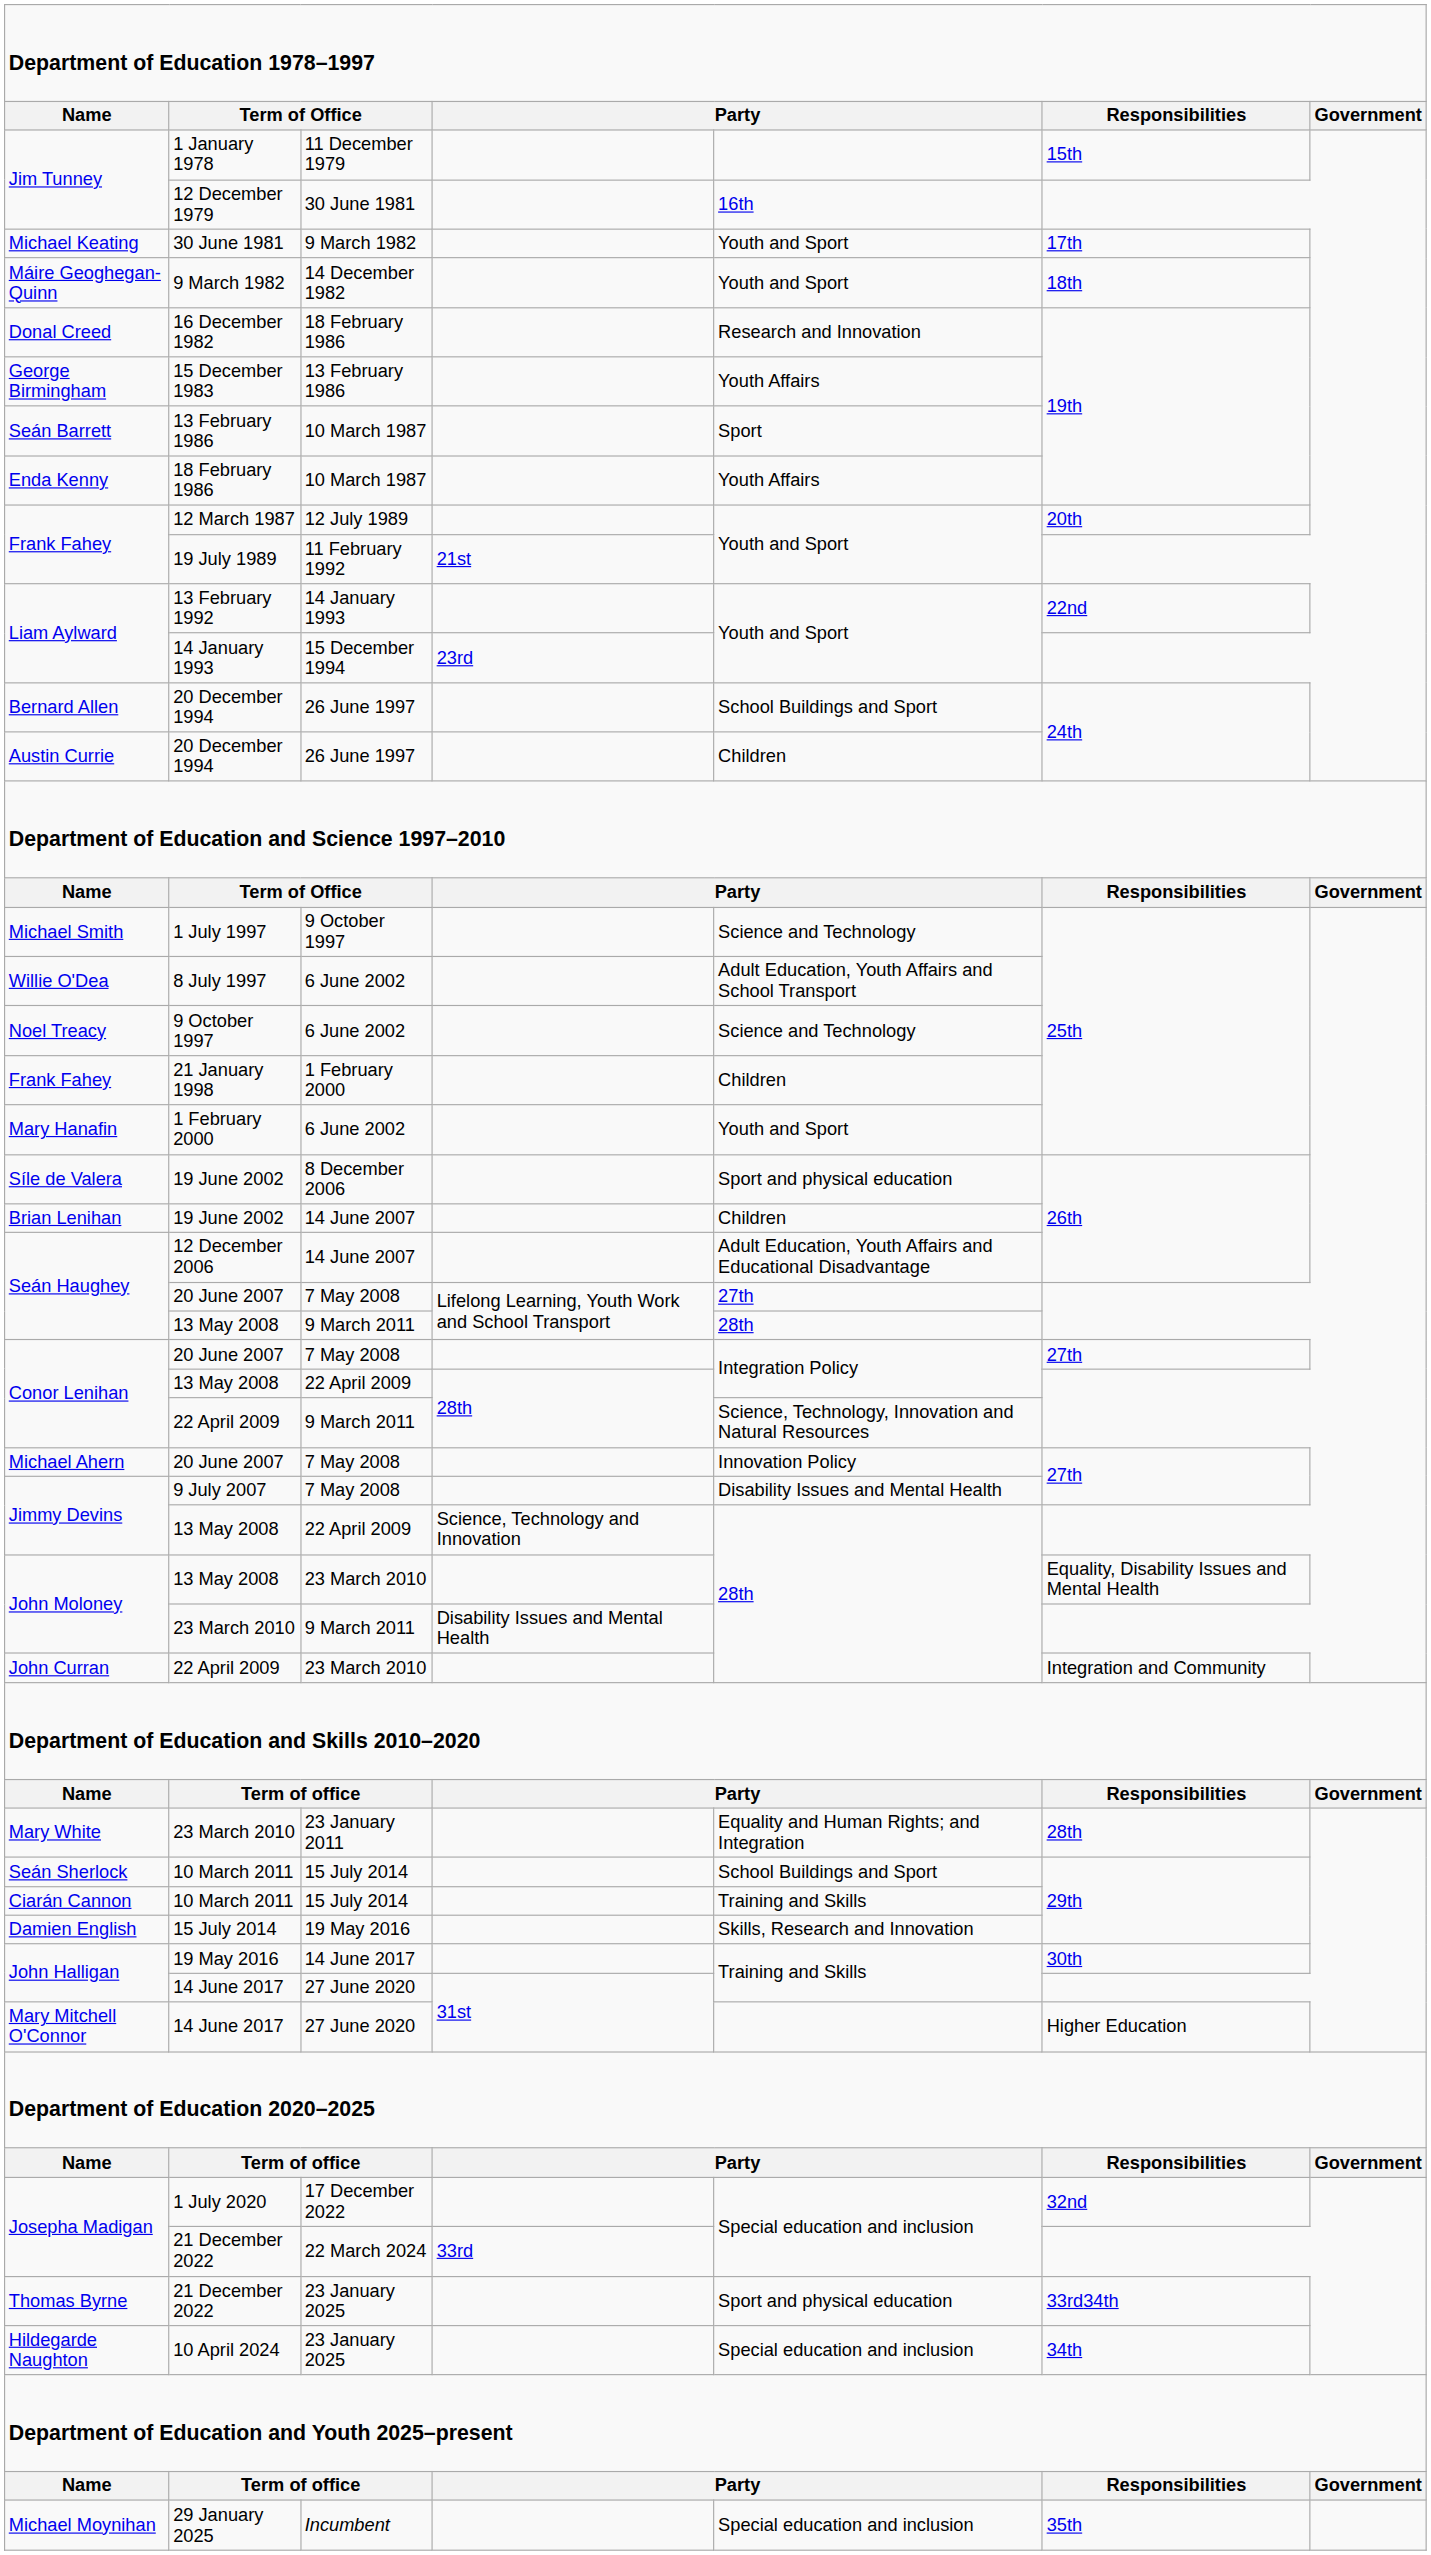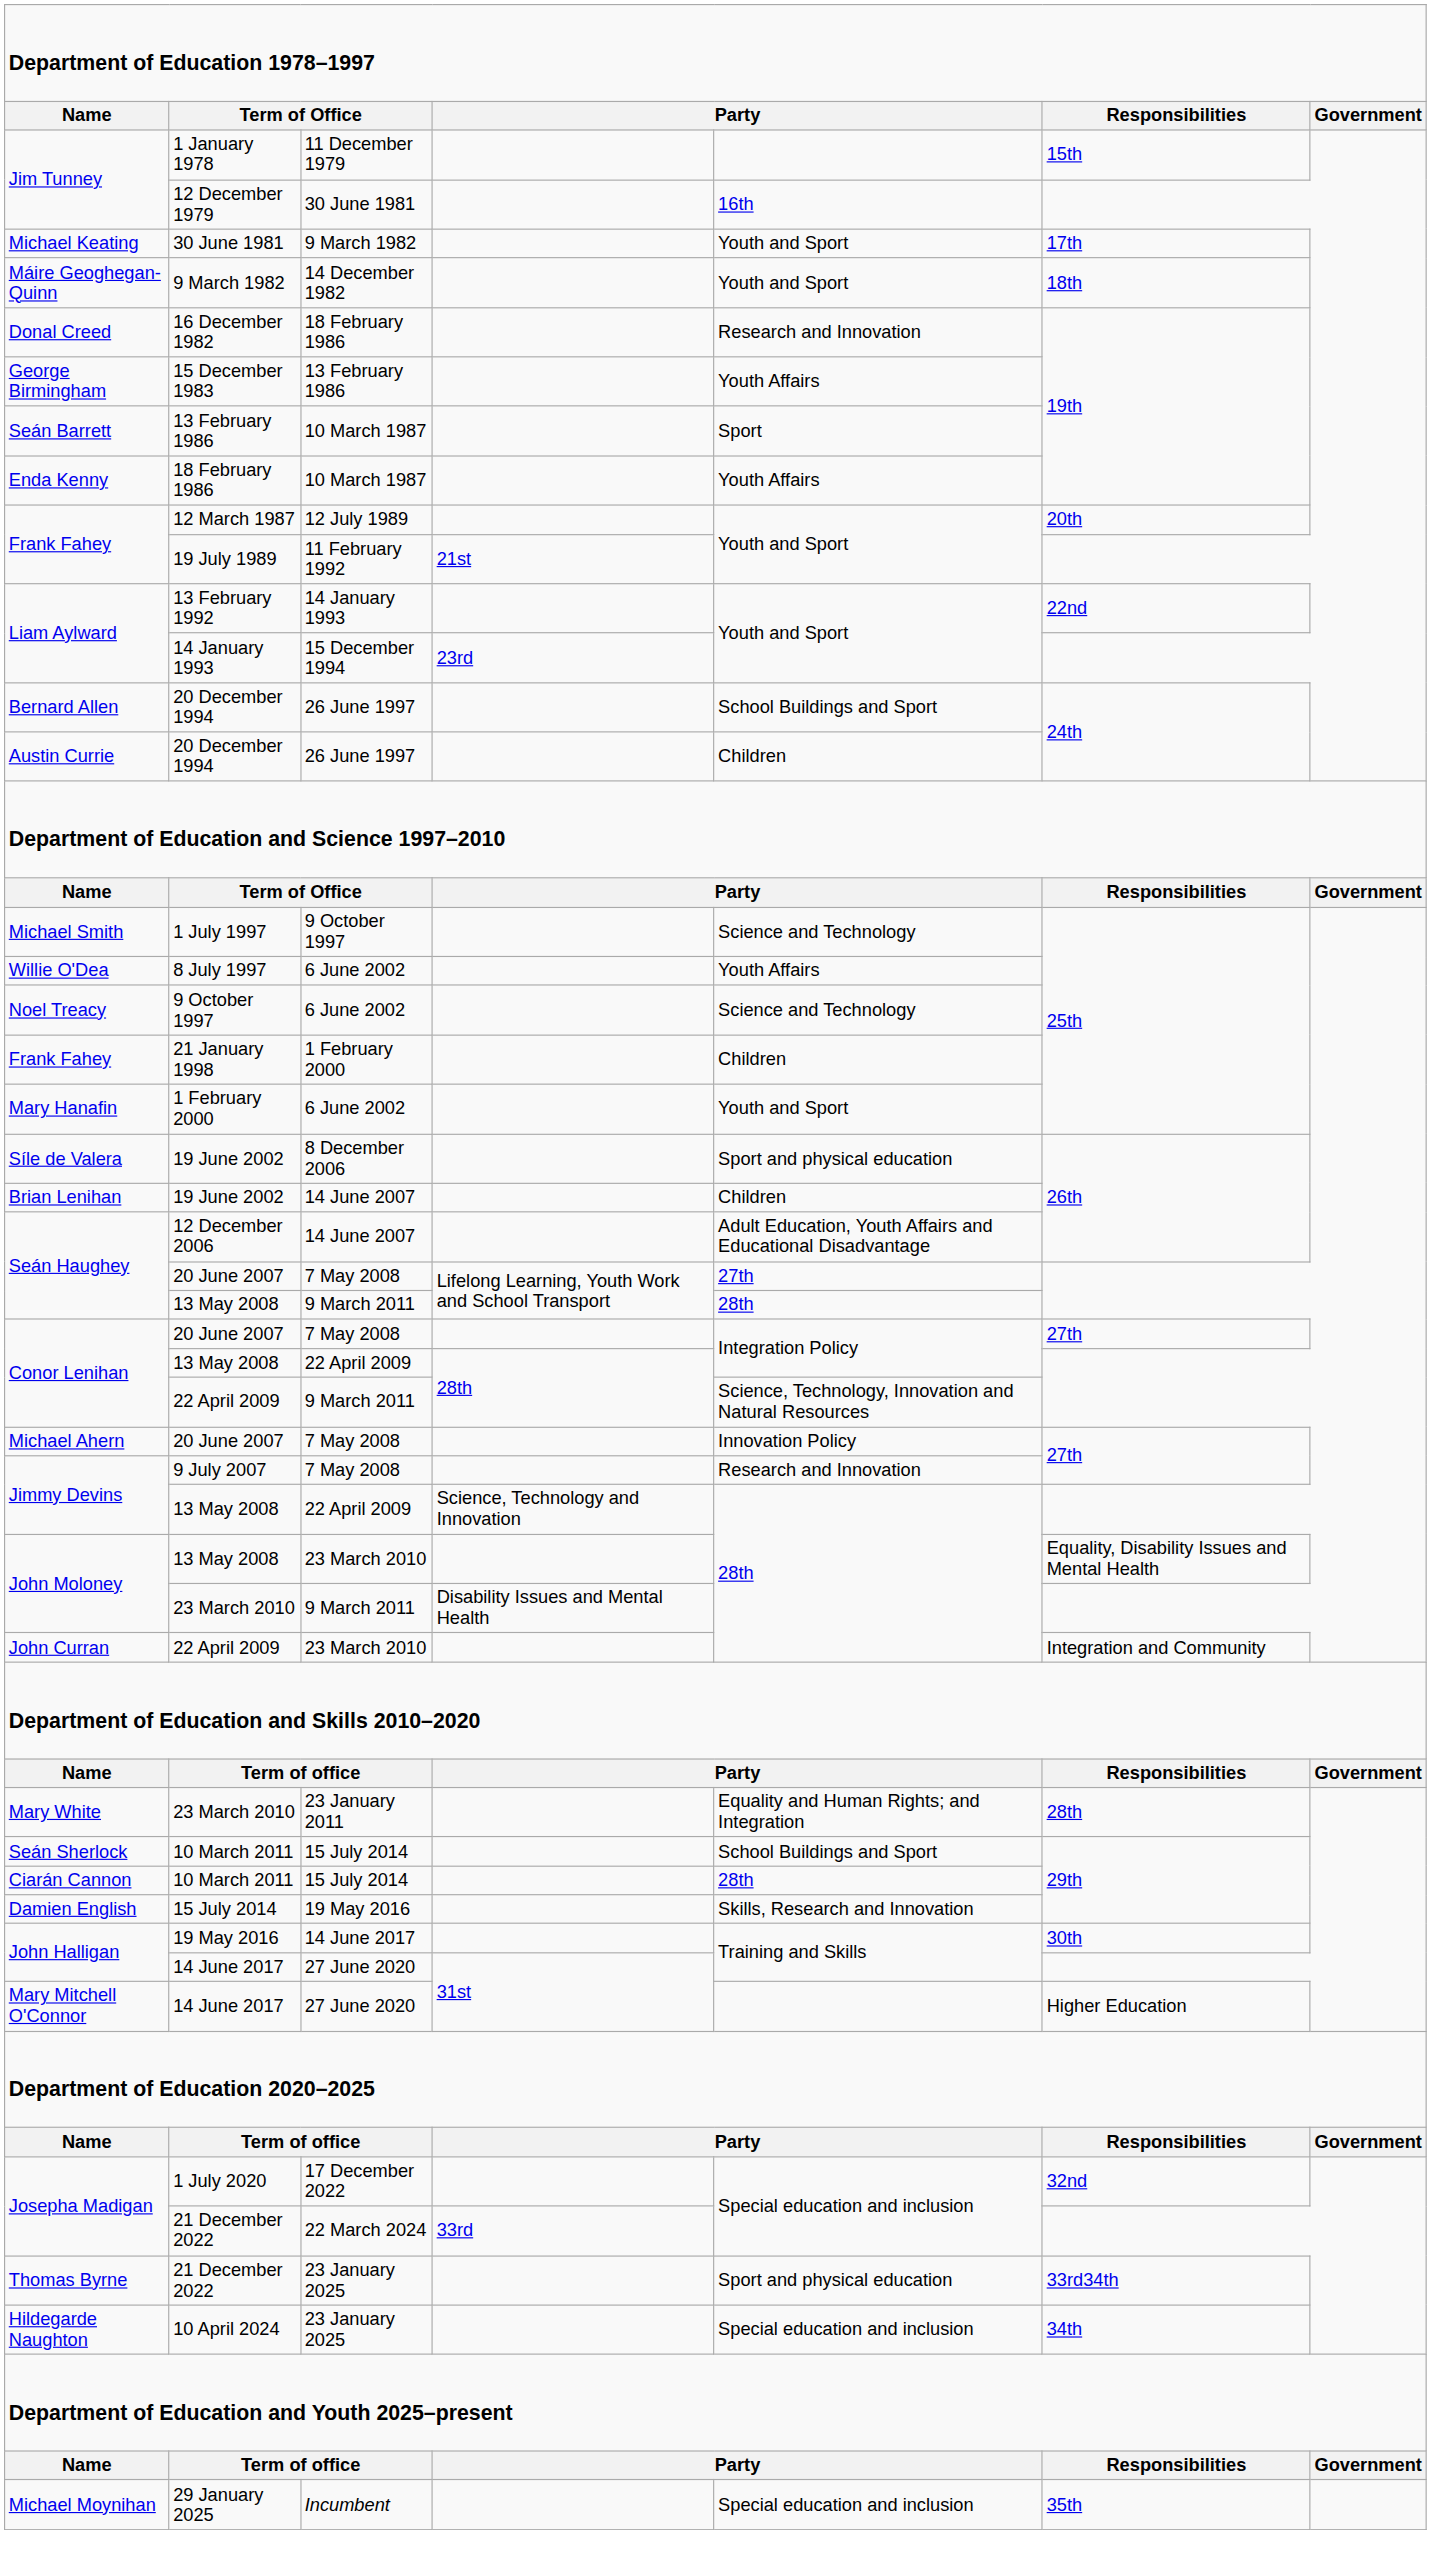(855, 981) Adult Education, Youth Affairs and School Transport -> (769, 970) Youth Affairs
(860, 1490) Disability Issues and Mental Health -> (820, 1470) Research and Innovation
(792, 1900) Training and Skills -> (736, 1880) 28th
